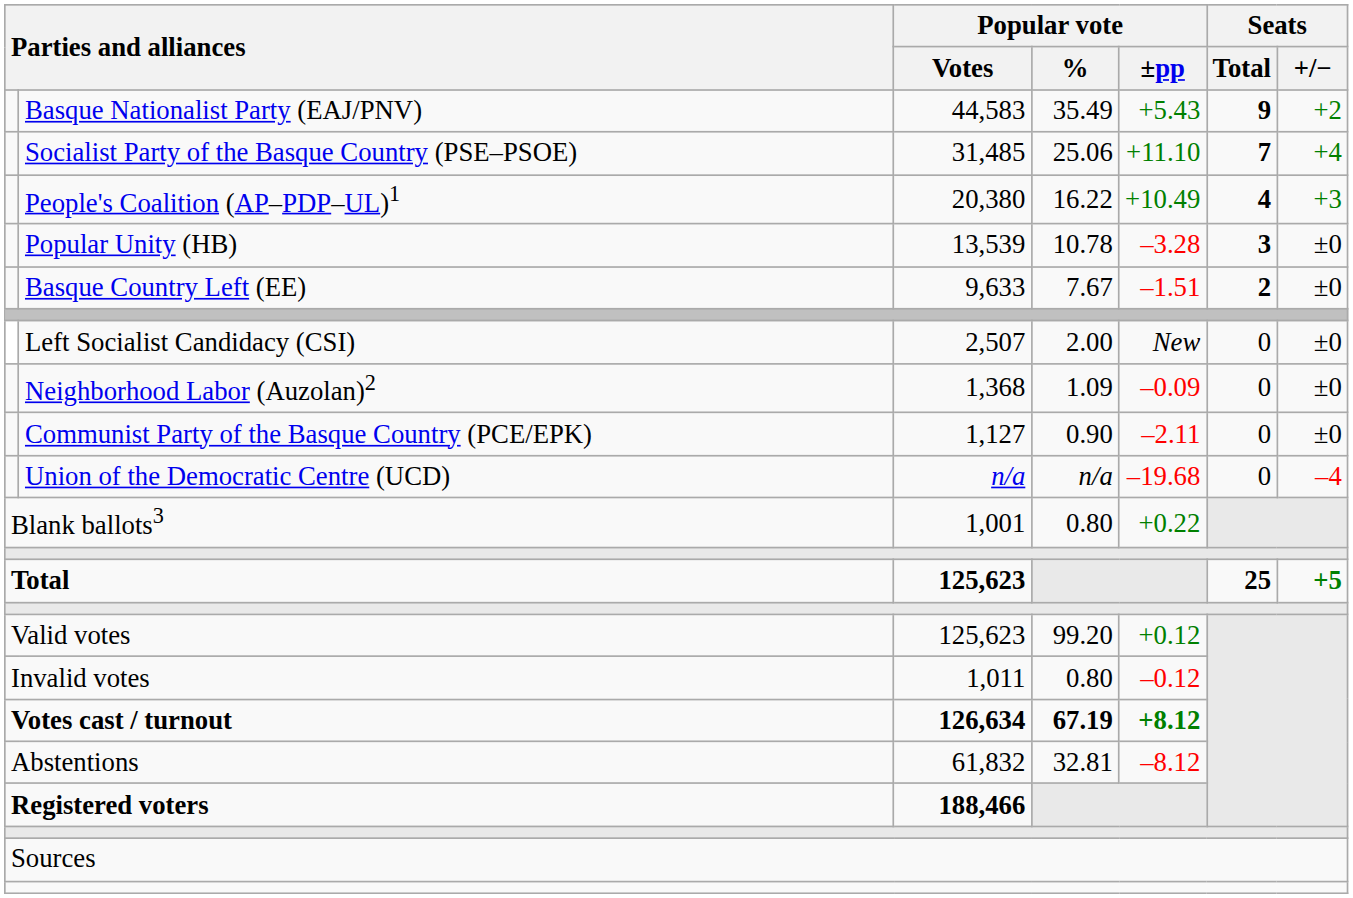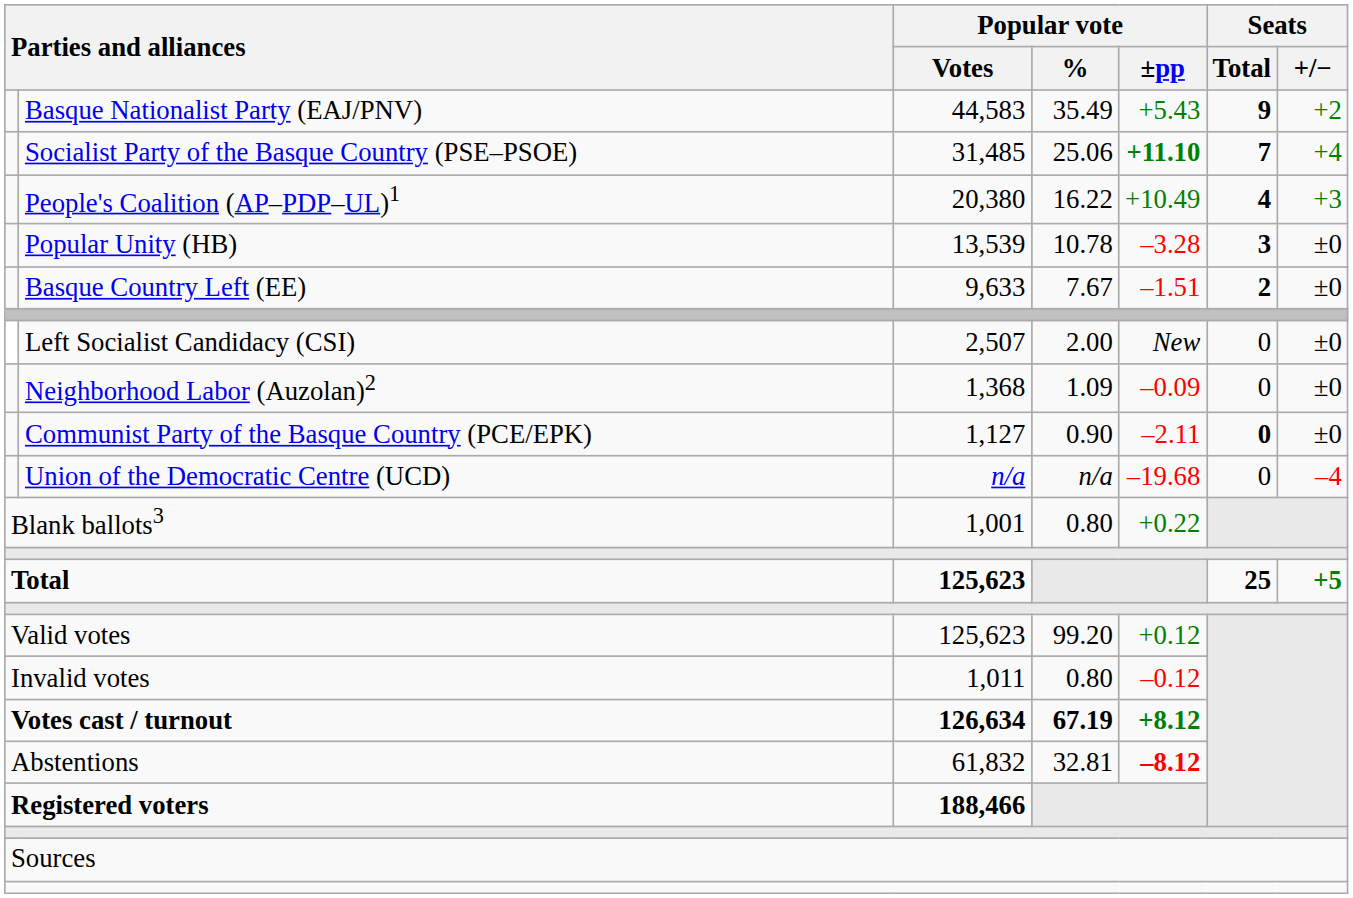(1163, 152) normal -> (1163, 152) bold
(1264, 433) normal -> (1264, 433) bold
(1170, 762) normal -> (1170, 762) bold
